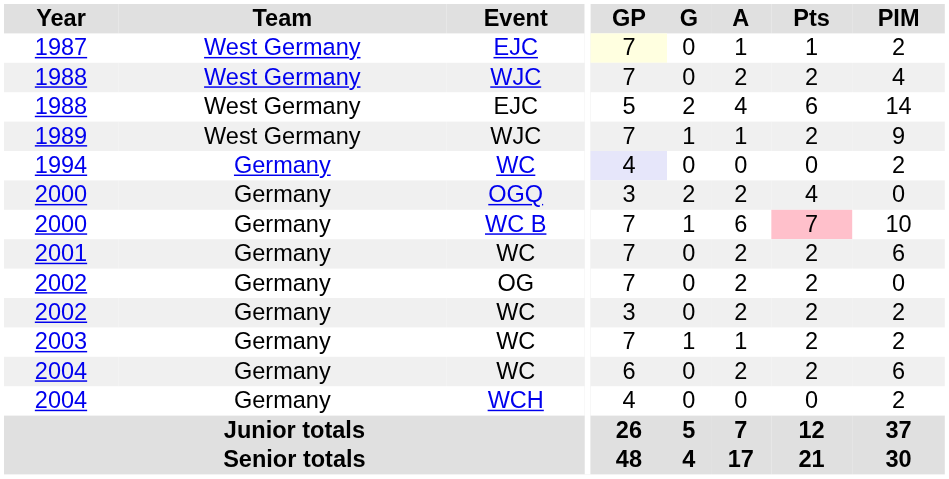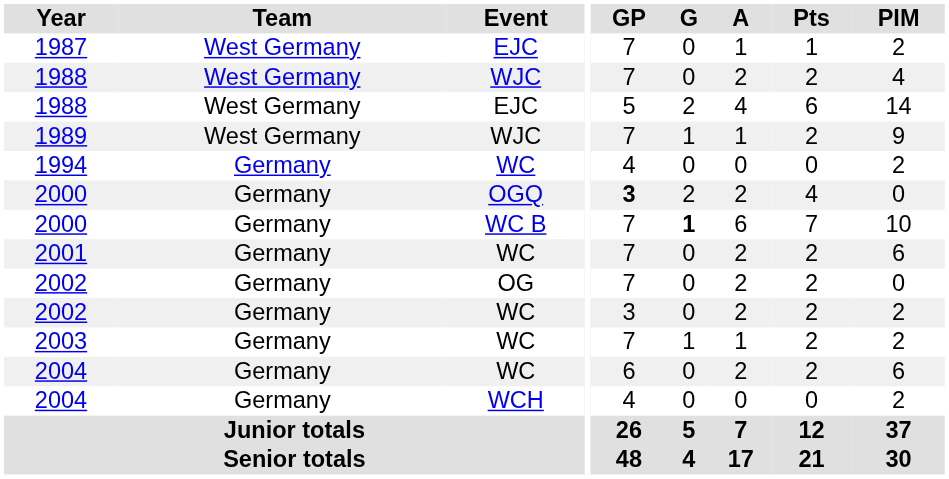(629, 47) lightyellow background -> (629, 47) no background
(629, 165) lavender background -> (629, 165) no background
(629, 194) normal -> (629, 194) bold
(689, 224) normal -> (689, 224) bold
(812, 224) pink background -> (812, 224) no background
